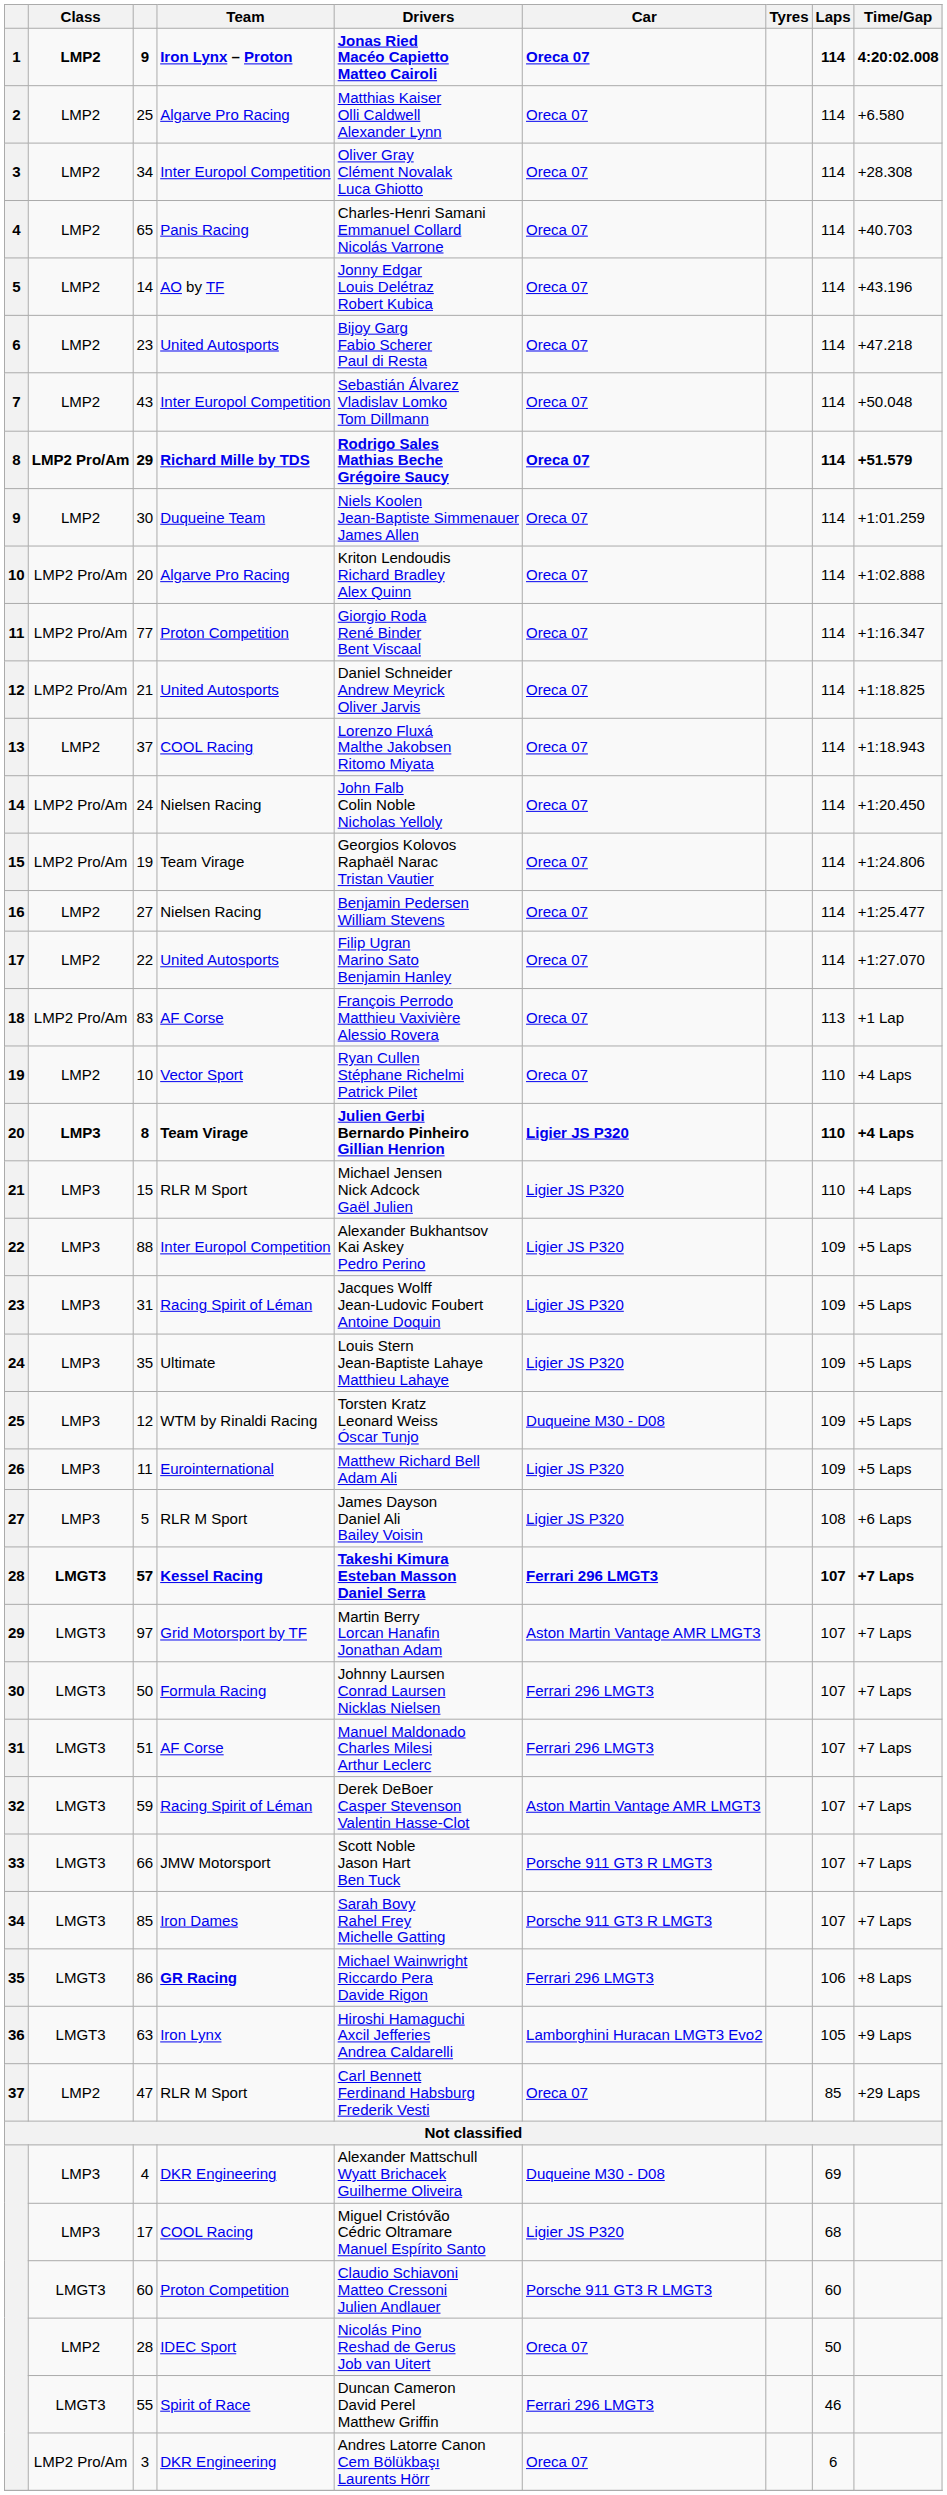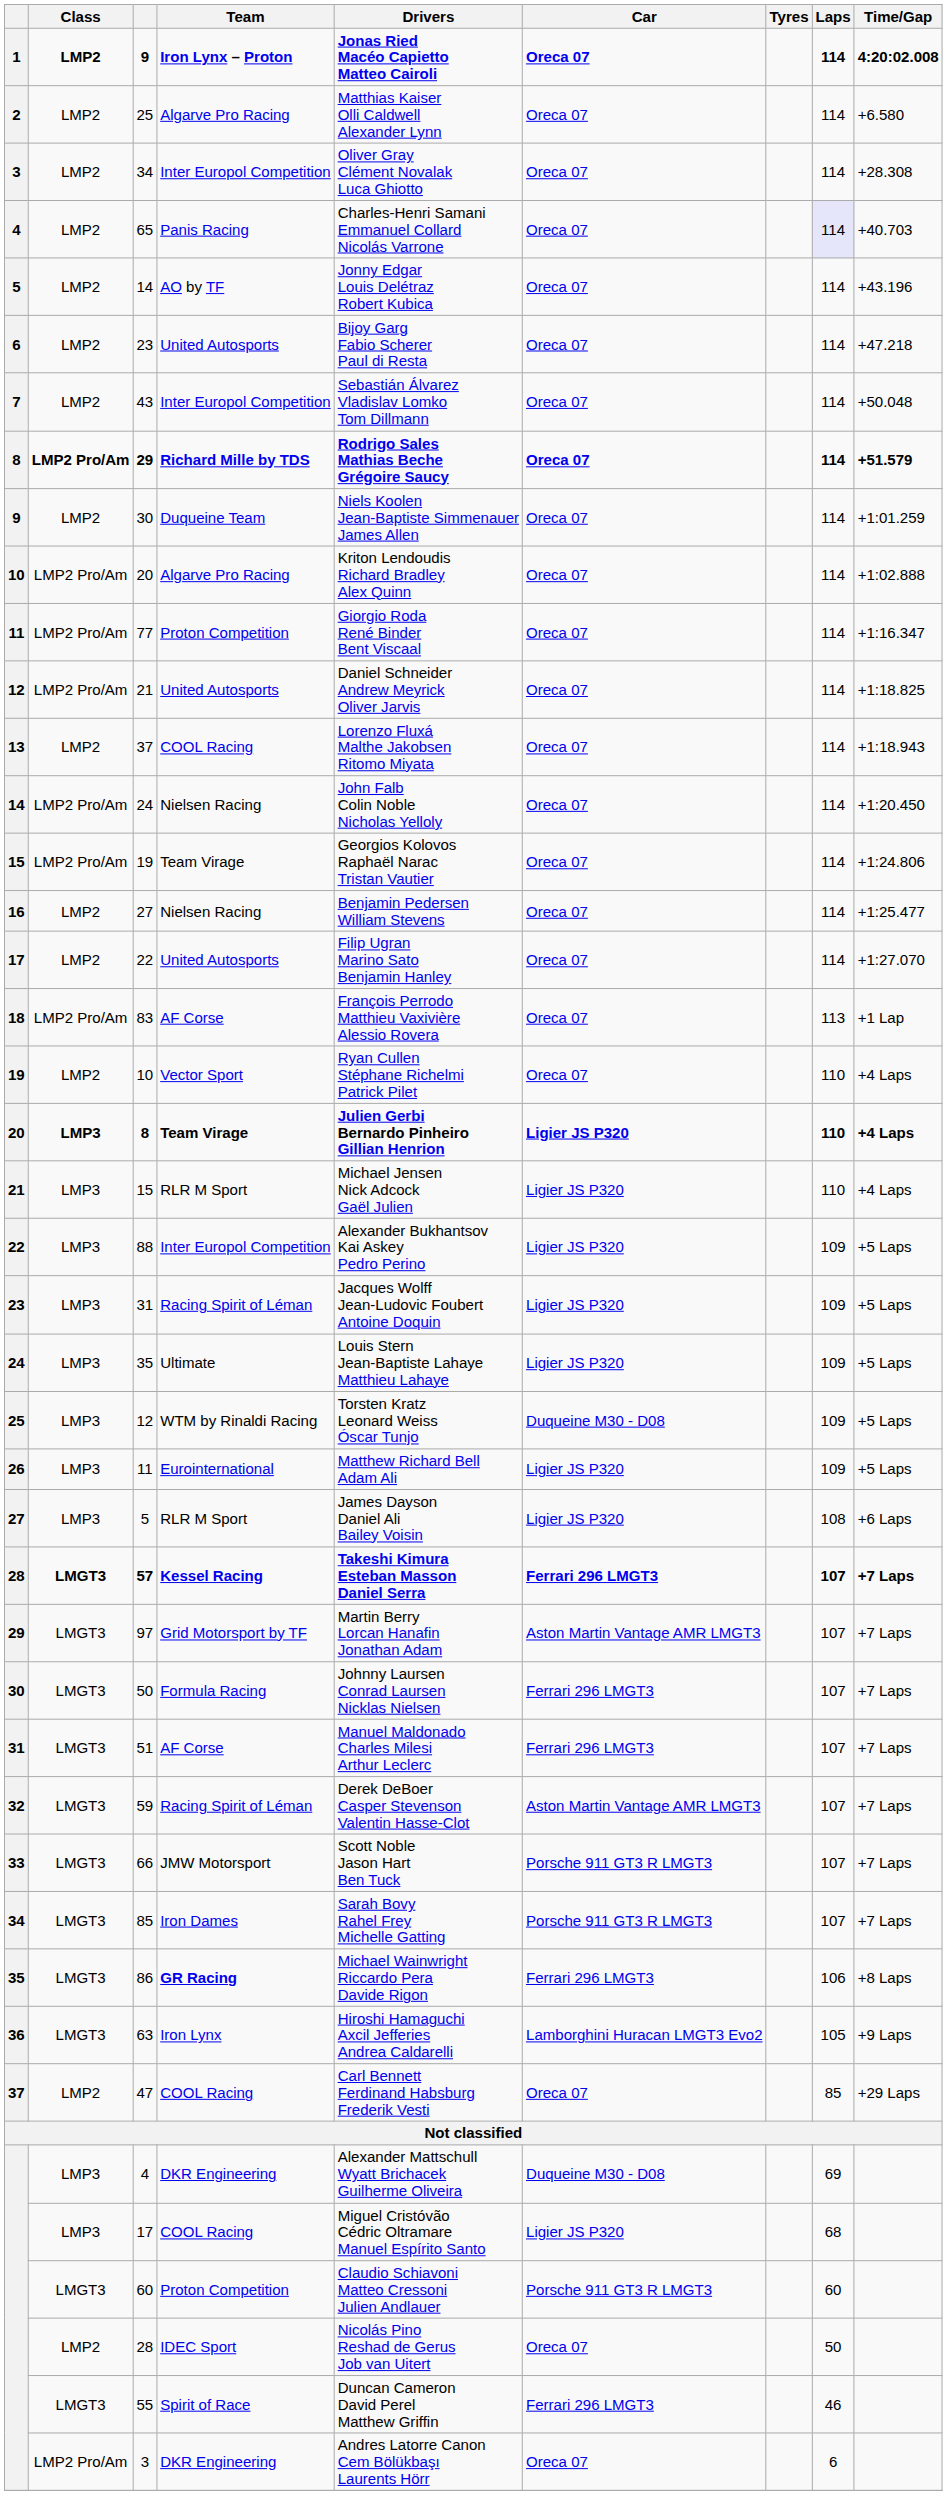(833, 230) no background -> (833, 230) lavender background
(204, 2093) RLR M Sport -> (207, 2093) COOL Racing
